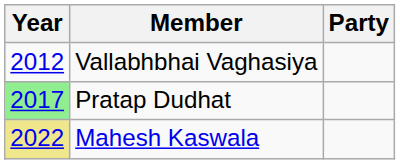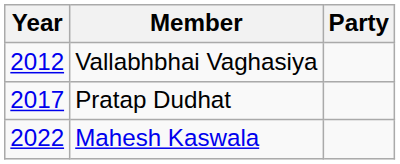(37, 100) lightgreen background -> (37, 100) no background
(37, 138) khaki background -> (37, 138) no background
